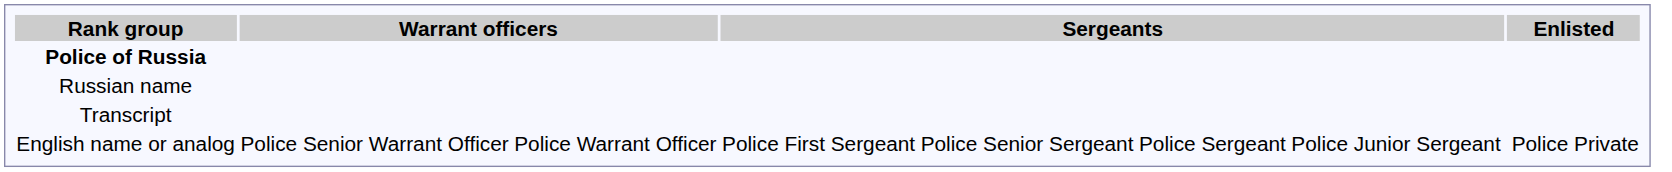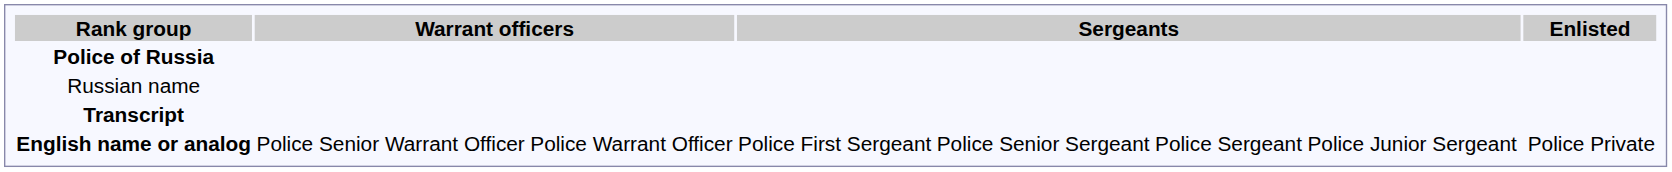(126, 114) normal -> (134, 114) bold
(126, 143) normal -> (134, 143) bold
